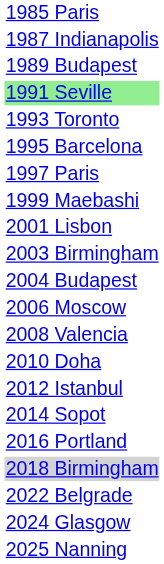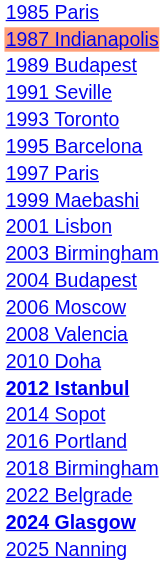(82, 39) no background -> (82, 39) lightsalmon background
(59, 93) lightgreen background -> (59, 93) no background
(64, 388) normal -> (67, 388) bold
(82, 468) lightgrey background -> (82, 468) no background
(68, 522) normal -> (71, 522) bold
